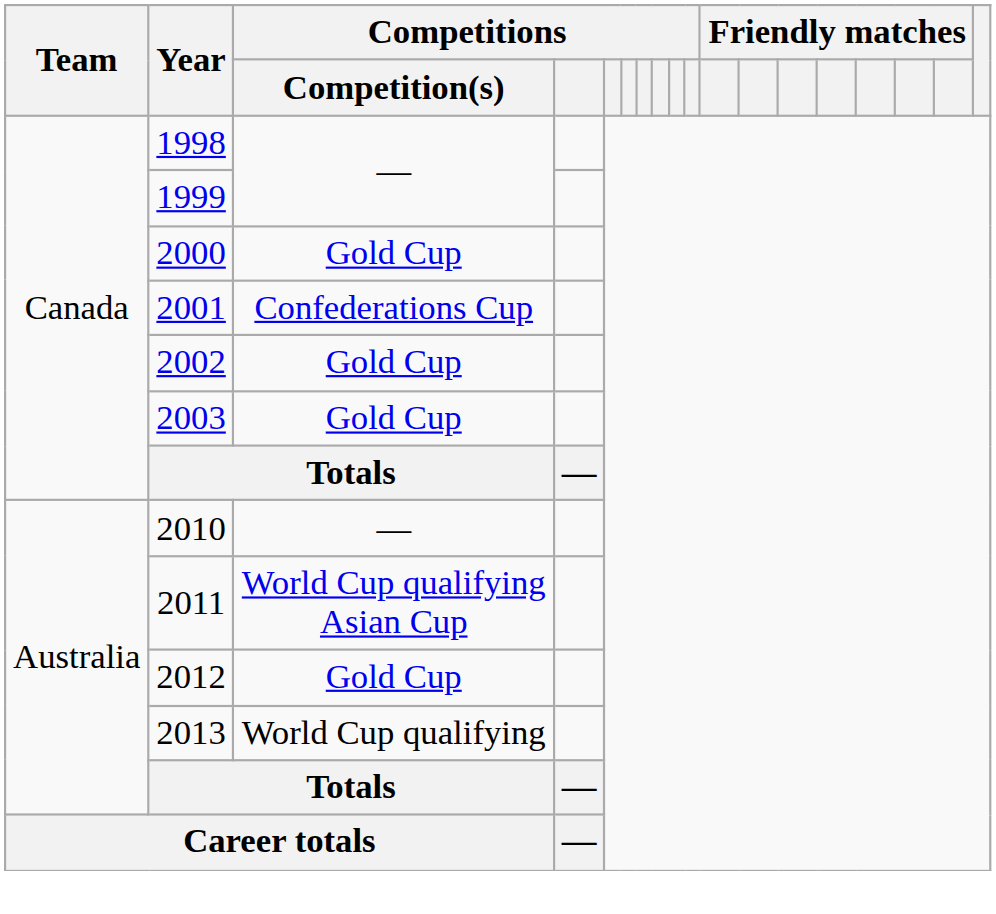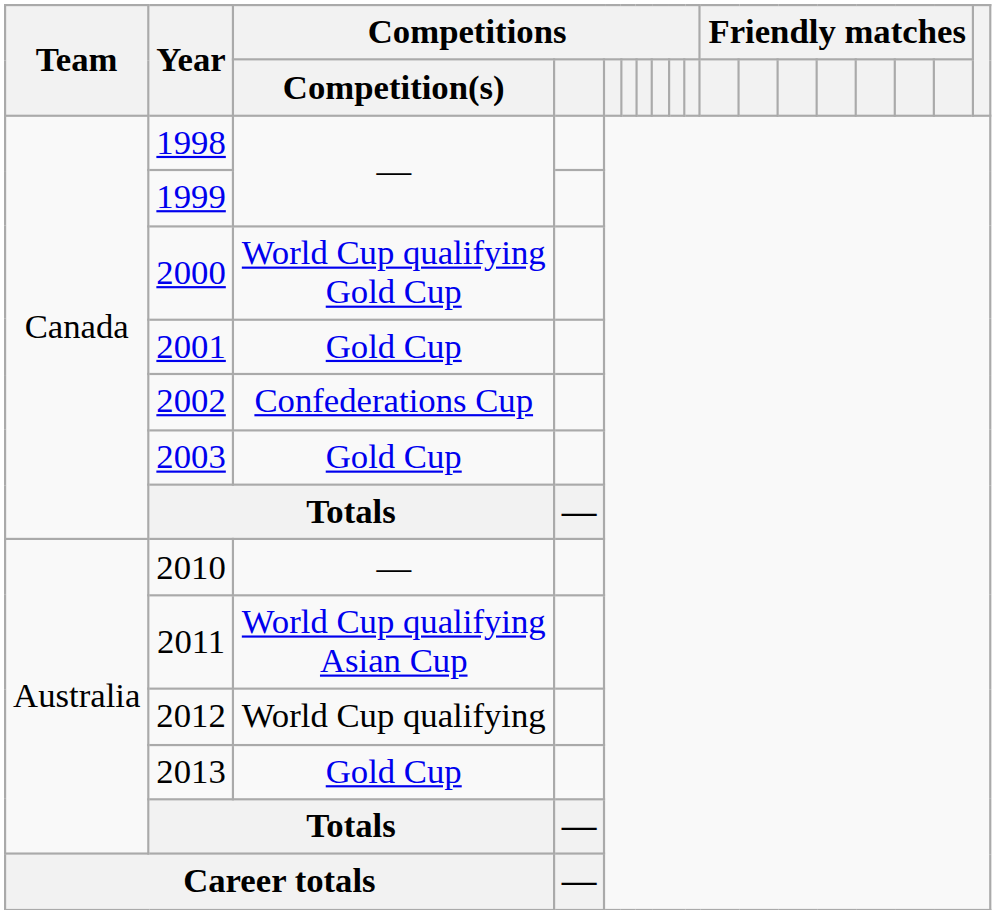(394, 252) Gold Cup -> (394, 271) World Cup qualifying Gold Cup
(394, 307) Confederations Cup -> (394, 346) Gold Cup
(394, 362) Gold Cup -> (394, 401) Confederations Cup
(394, 676) Gold Cup -> (394, 715) World Cup qualifying
(394, 731) World Cup qualifying -> (394, 770) Gold Cup
